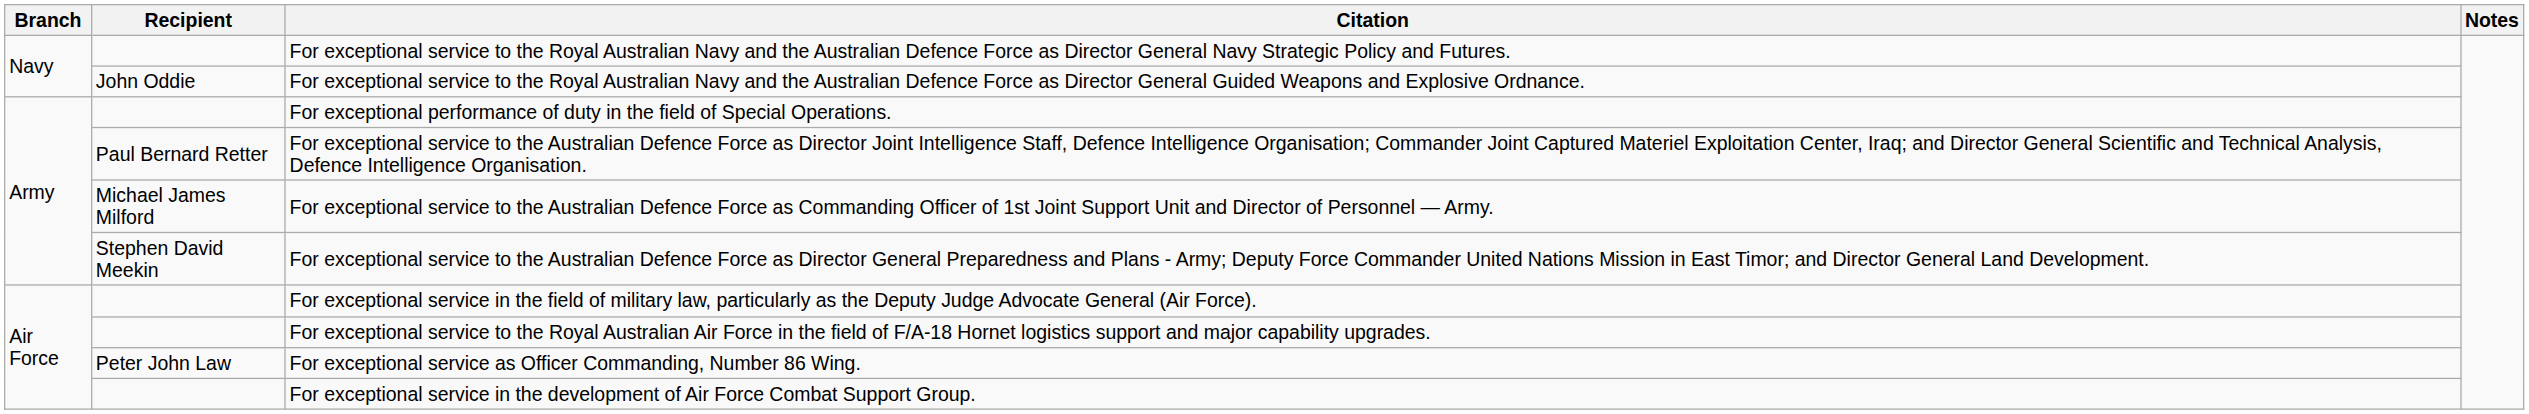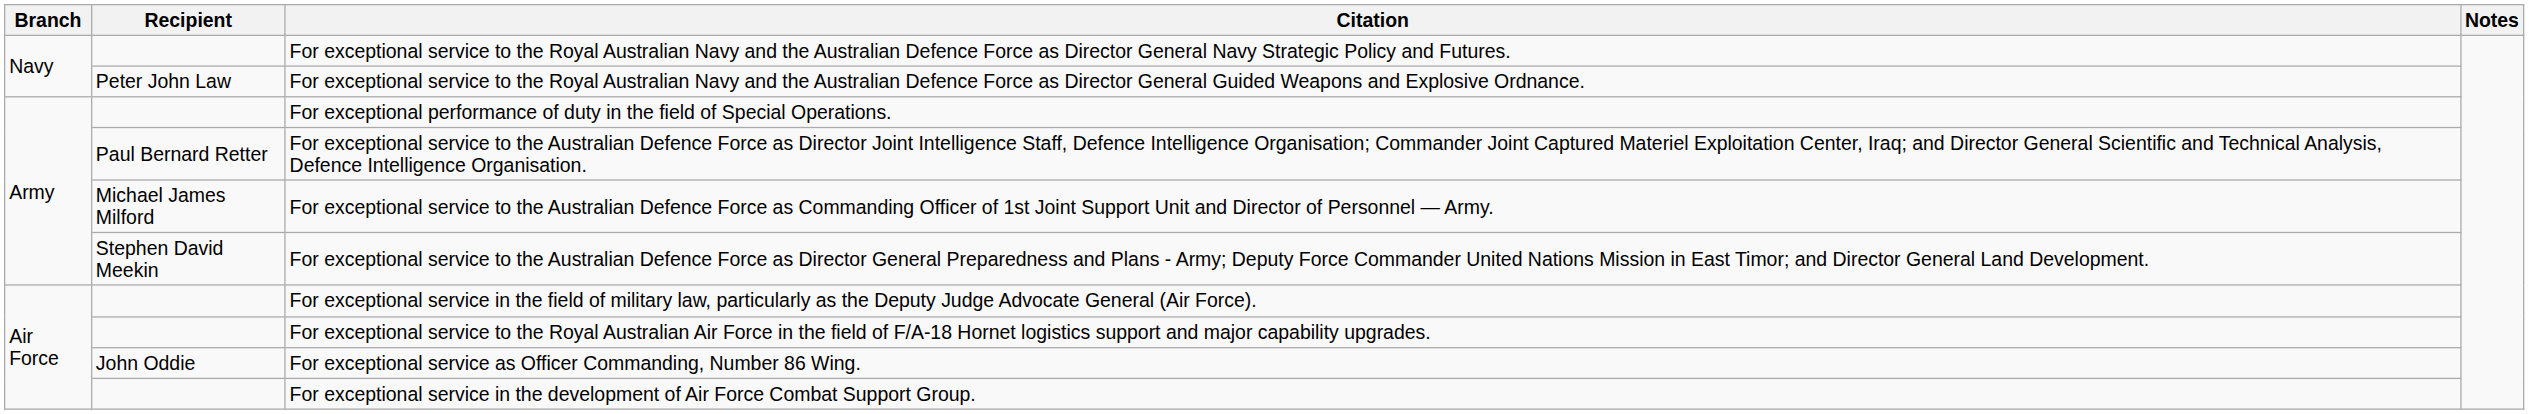(146, 82) John Oddie -> (163, 82) Peter John Law
(163, 363) Peter John Law -> (146, 363) John Oddie
